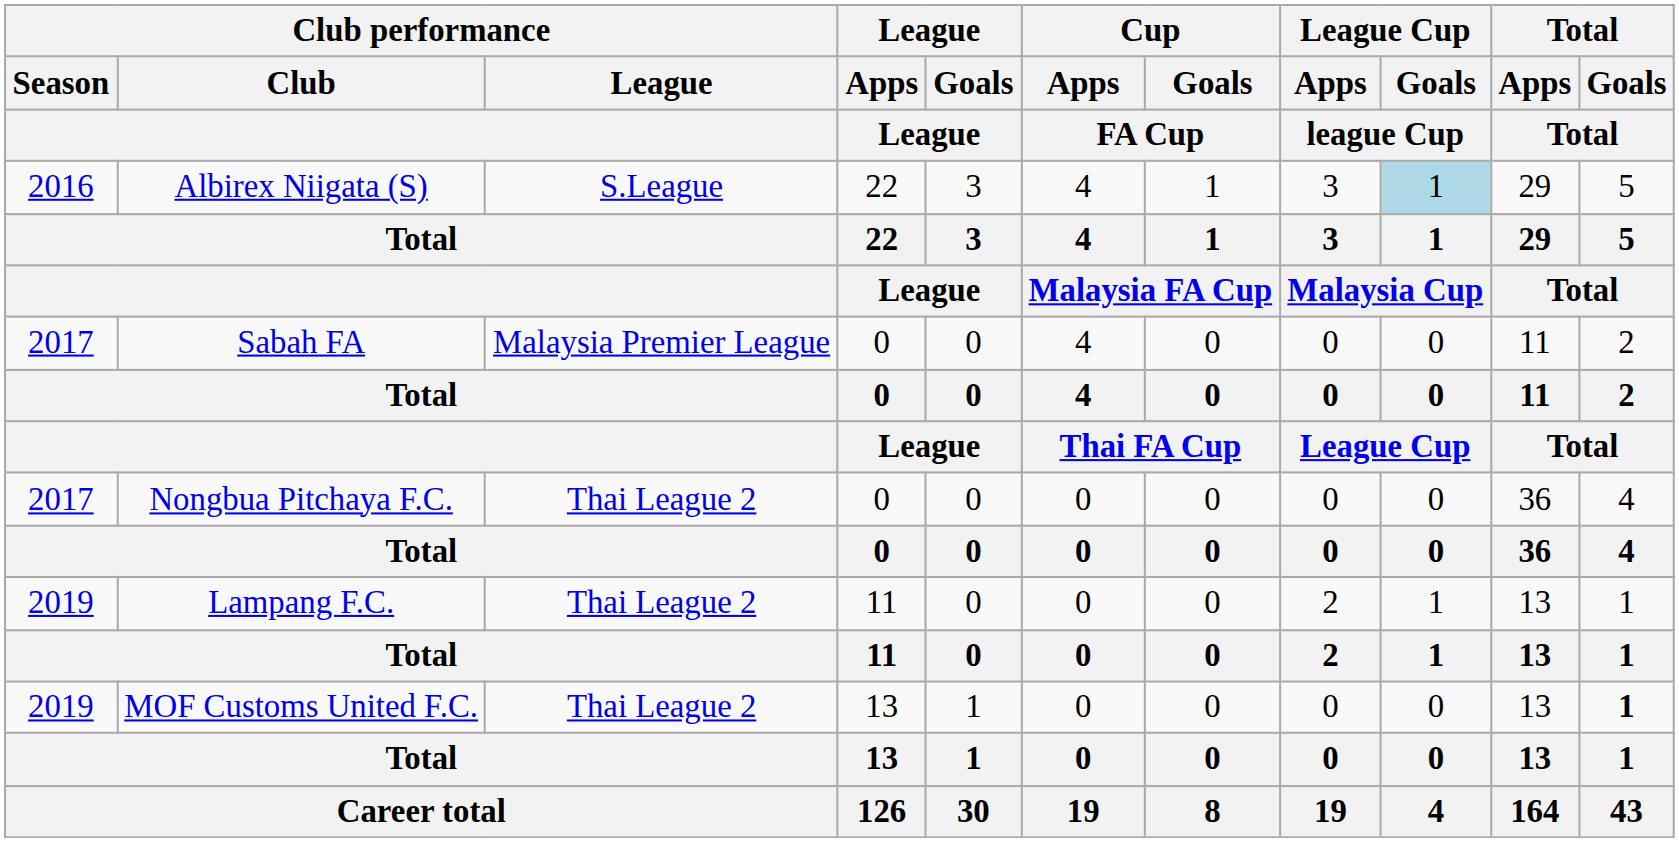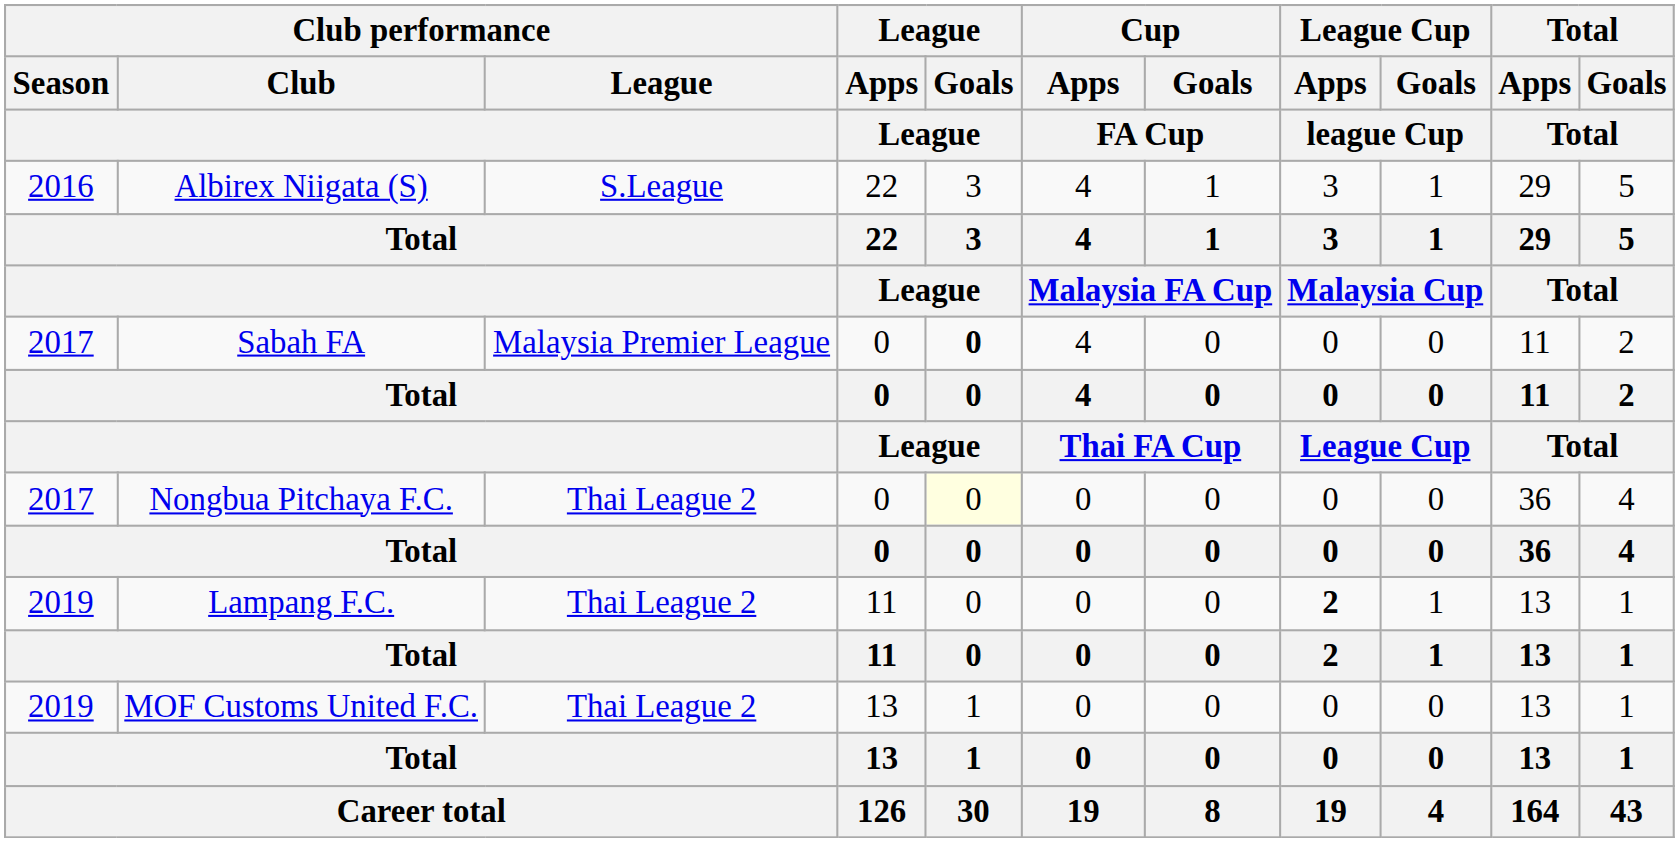(1436, 186) lightblue background -> (1436, 186) no background
(973, 342) normal -> (973, 342) bold
(973, 498) no background -> (973, 498) lightyellow background
(1330, 602) normal -> (1330, 602) bold
(1627, 706) bold -> (1627, 706) normal
